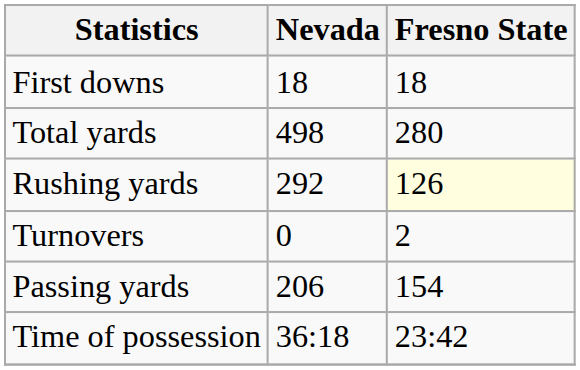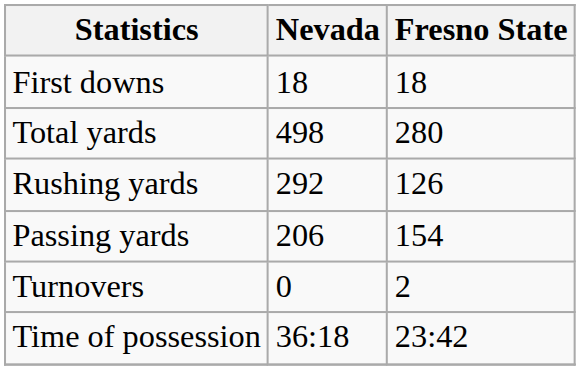(419, 183) lightyellow background -> (419, 183) no background
rows swapped: (101, 286) <-> (78, 235)
